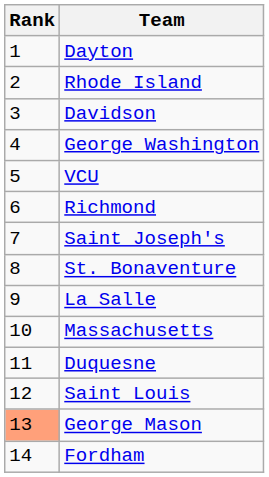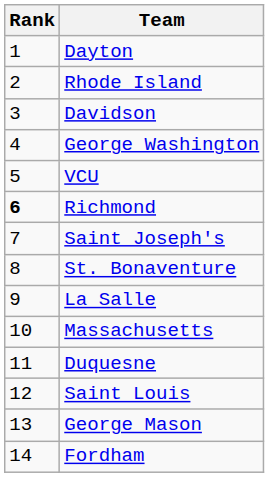(15, 207) normal -> (15, 207) bold
(21, 425) lightsalmon background -> (21, 425) no background
